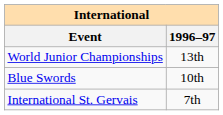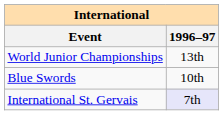(192, 99) no background -> (192, 99) lavender background
